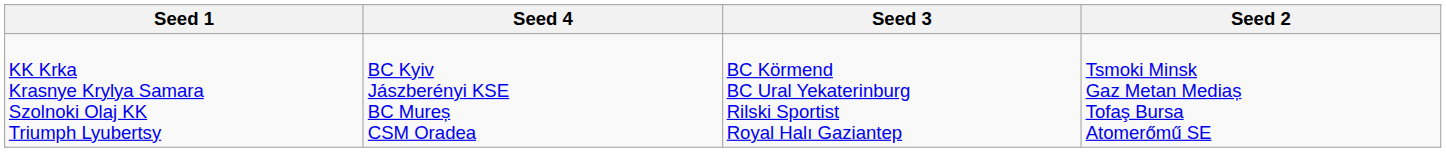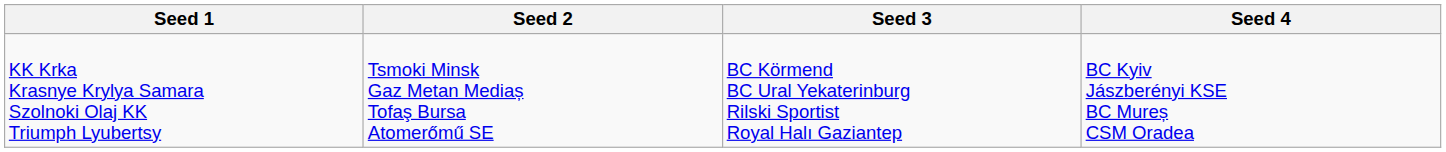columns swapped: (1261, 19) <-> (543, 19)
